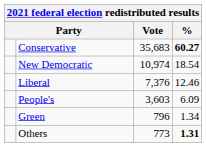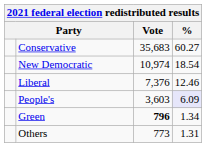(187, 47) bold -> (187, 47) normal
(190, 99) no background -> (190, 99) lavender background
(162, 116) normal -> (162, 116) bold
(190, 133) bold -> (190, 133) normal
